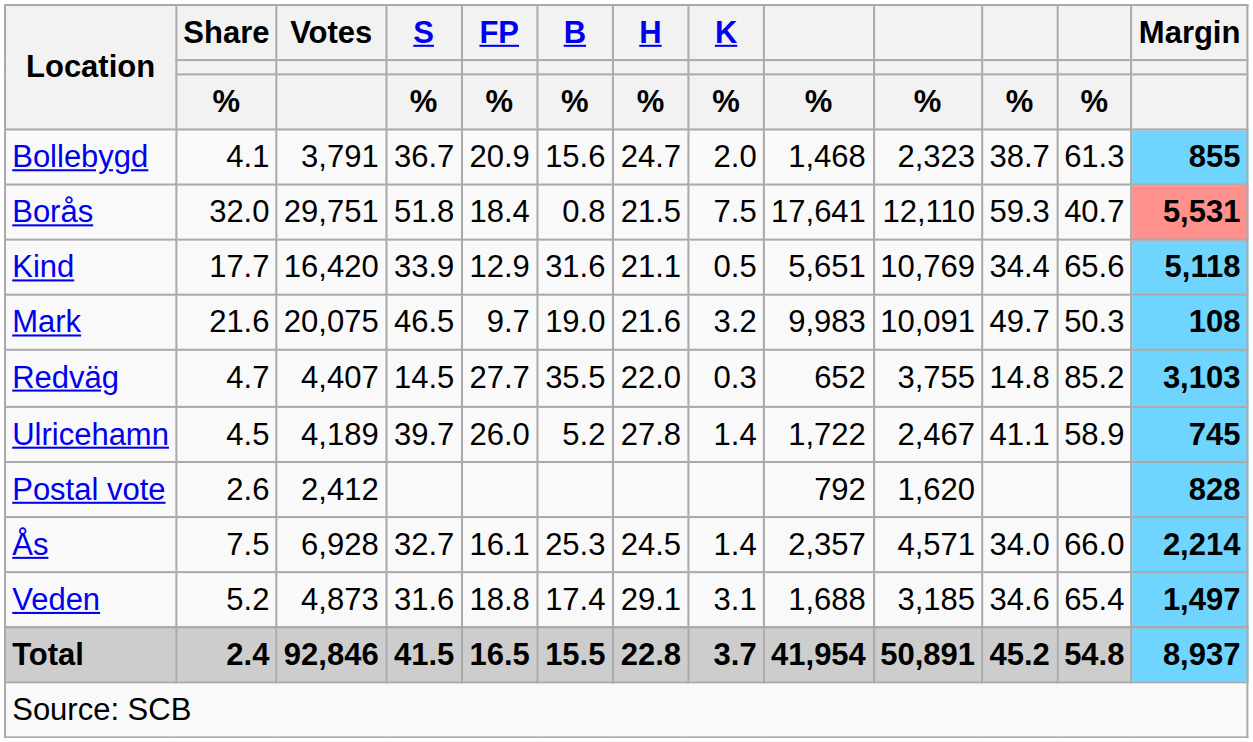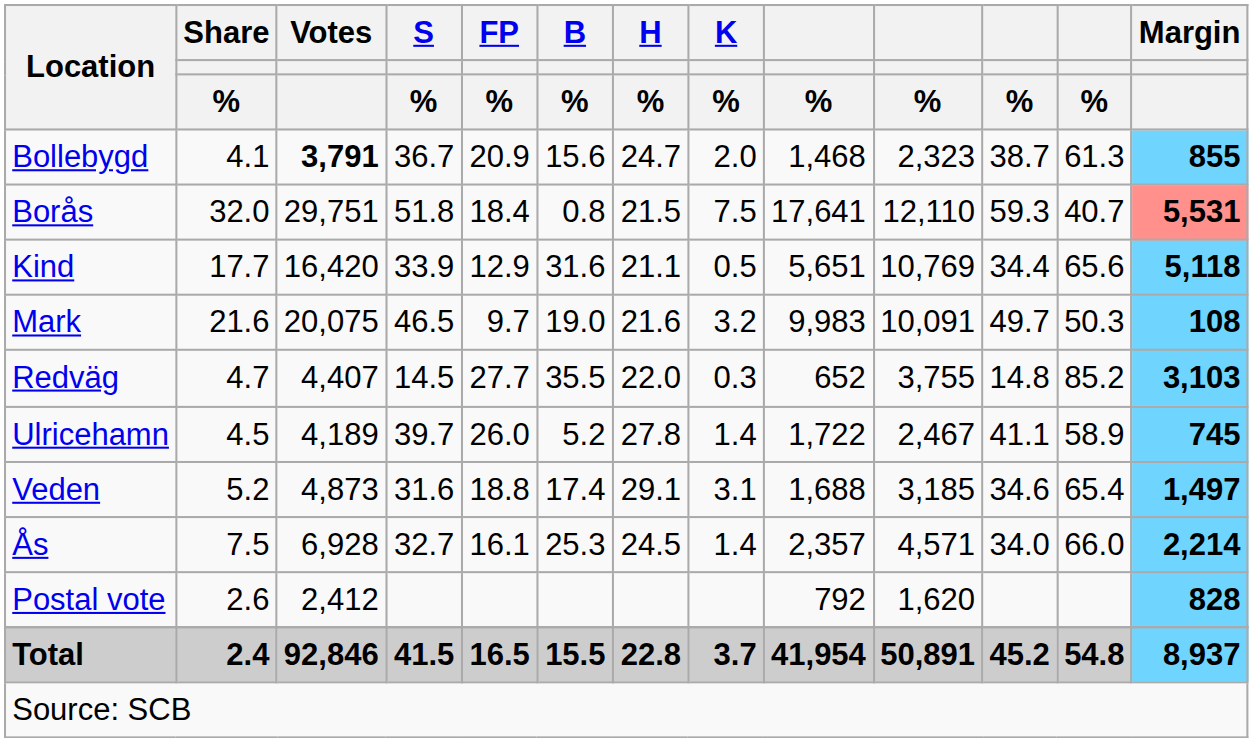(340, 157) normal -> (340, 157) bold
rows swapped: (56, 598) <-> (89, 488)
